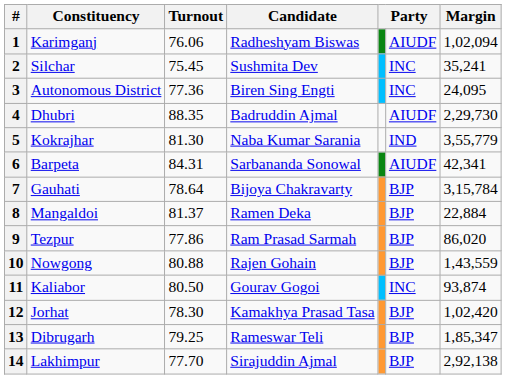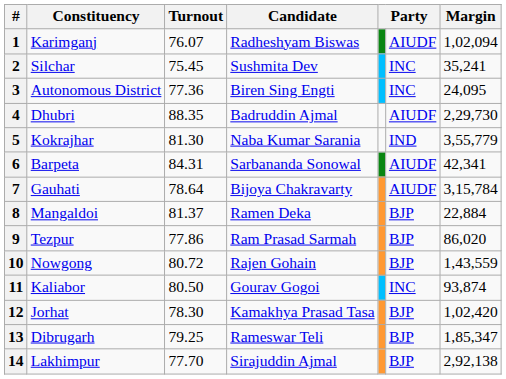(186, 41) 76.06 -> (186, 41) 76.07
(401, 189) BJP -> (413, 189) AIUDF
(186, 262) 80.88 -> (186, 262) 80.72
